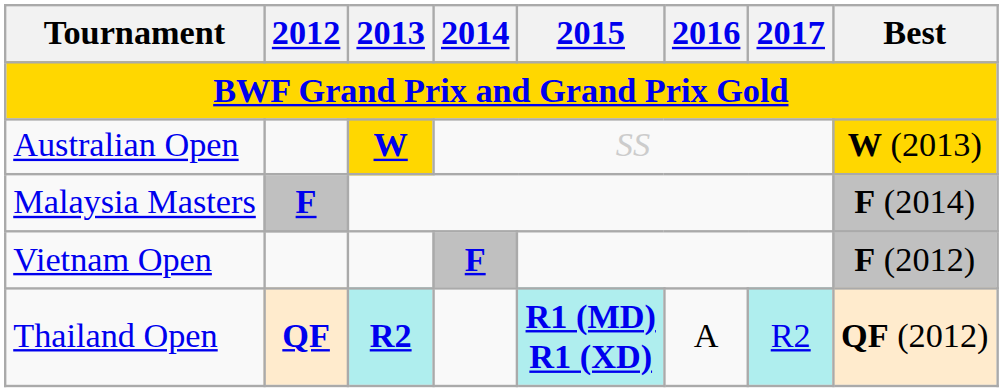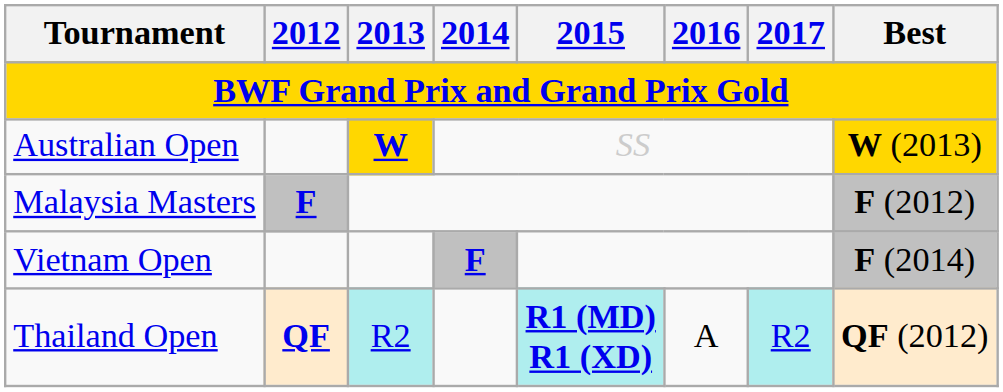(915, 202) F (2014) -> (915, 202) F (2012)
(915, 259) F (2012) -> (915, 259) F (2014)
(391, 336) bold -> (391, 336) normal
